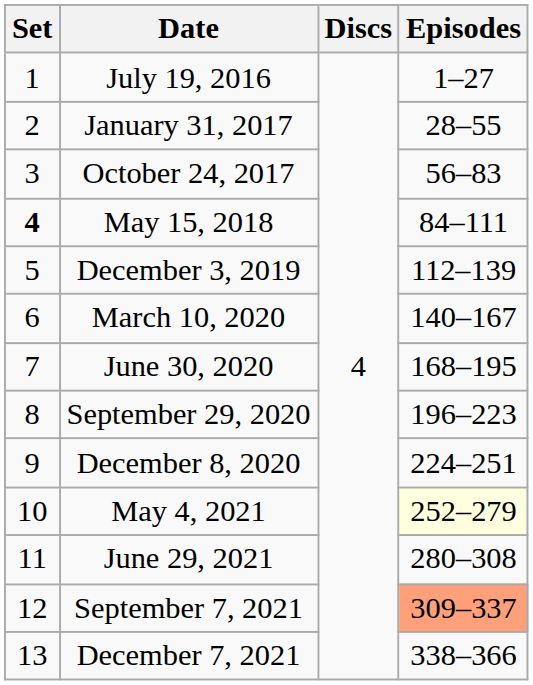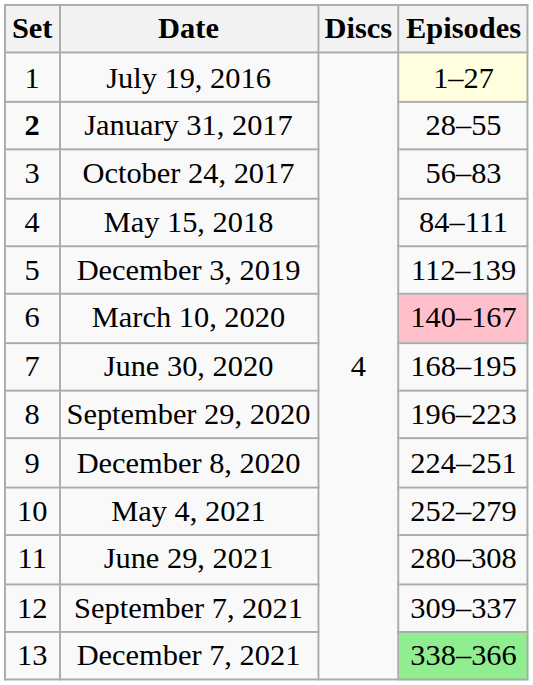(464, 76) no background -> (464, 76) lightyellow background
(32, 125) normal -> (32, 125) bold
(32, 221) bold -> (32, 221) normal
(464, 317) no background -> (464, 317) pink background
(464, 510) lightyellow background -> (464, 510) no background
(464, 607) lightsalmon background -> (464, 607) no background
(464, 655) no background -> (464, 655) lightgreen background
